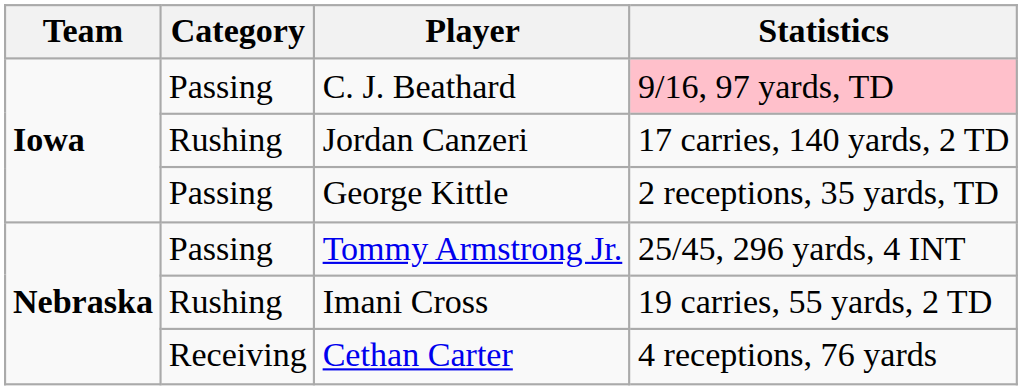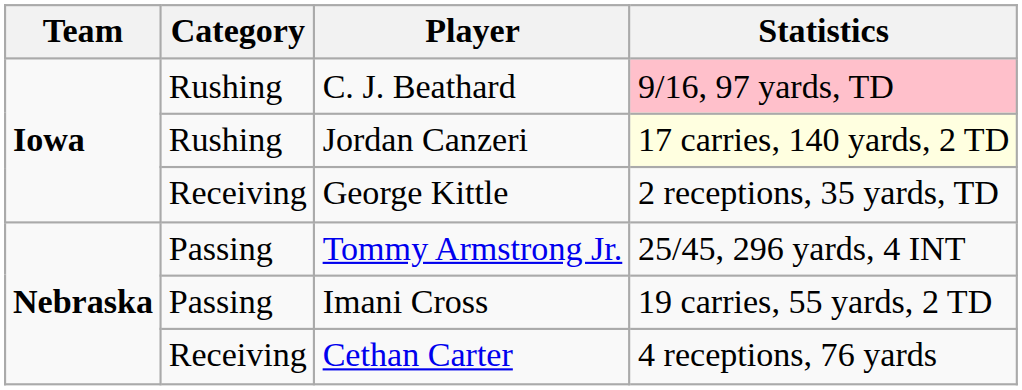(221, 85) Passing -> (226, 85) Rushing
(824, 139) no background -> (824, 139) lightyellow background
(221, 193) Passing -> (238, 193) Receiving
(226, 301) Rushing -> (221, 301) Passing
